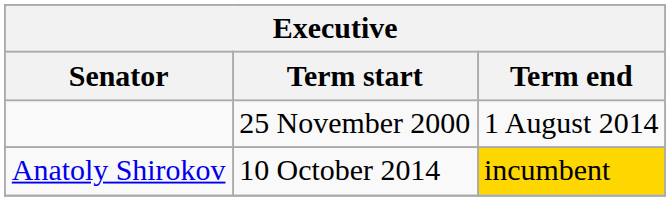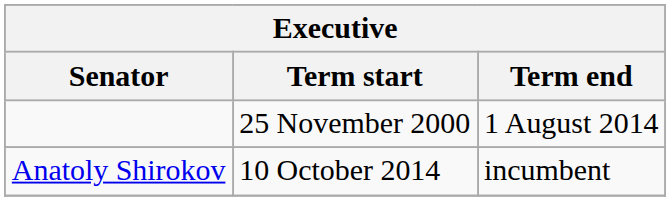(547, 170) gold background -> (547, 170) no background
